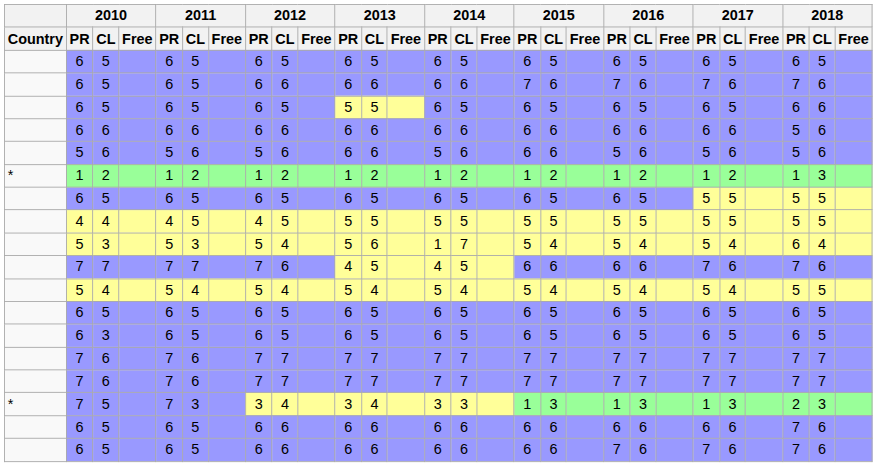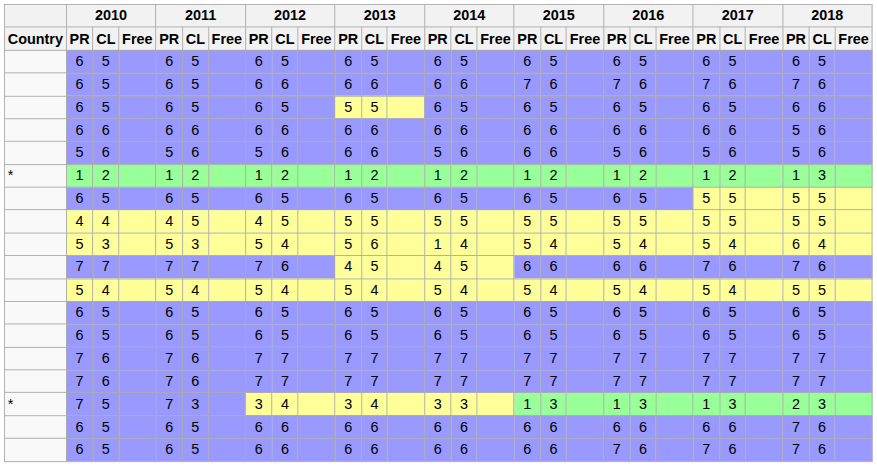(464, 244) 7 -> (464, 244) 4
(106, 335) 3 -> (106, 335) 5
